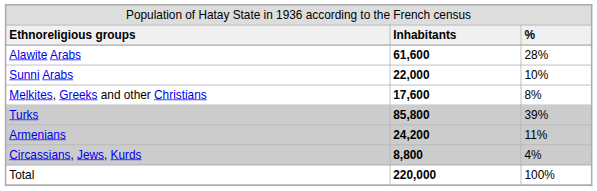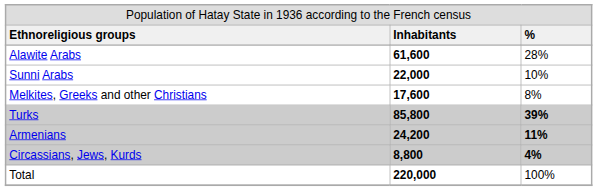(536, 115) normal -> (536, 115) bold
(536, 135) normal -> (536, 135) bold
(533, 155) normal -> (533, 155) bold
